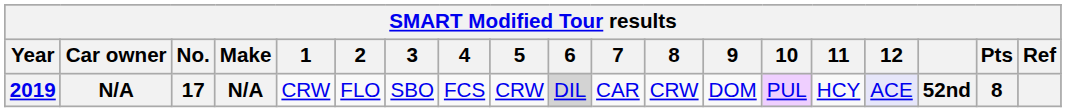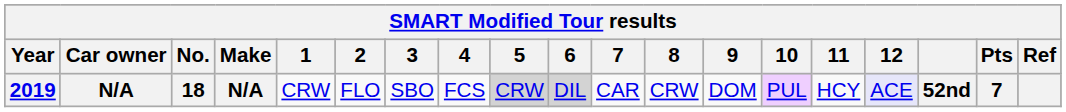(193, 90) 17 -> (193, 90) 18
(520, 90) no background -> (520, 90) lightgrey background
(997, 90) 8 -> (997, 90) 7
